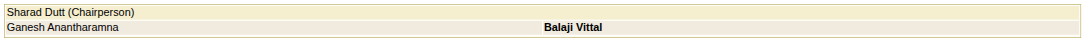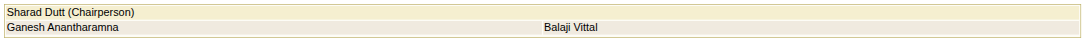(573, 27) bold -> (571, 27) normal
